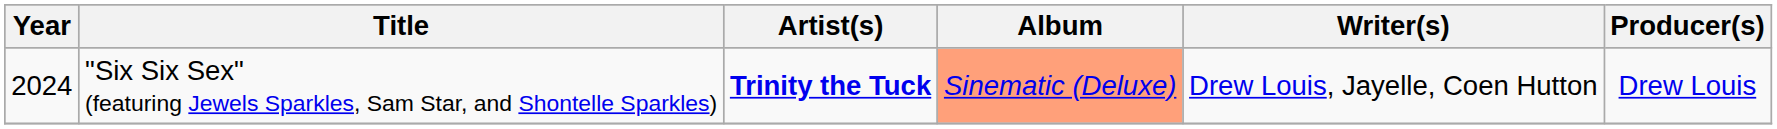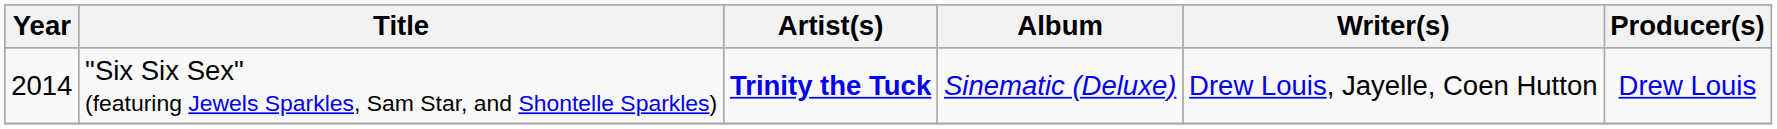(42, 85) 2024 -> (42, 85) 2014
(1060, 85) lightsalmon background -> (1060, 85) no background
